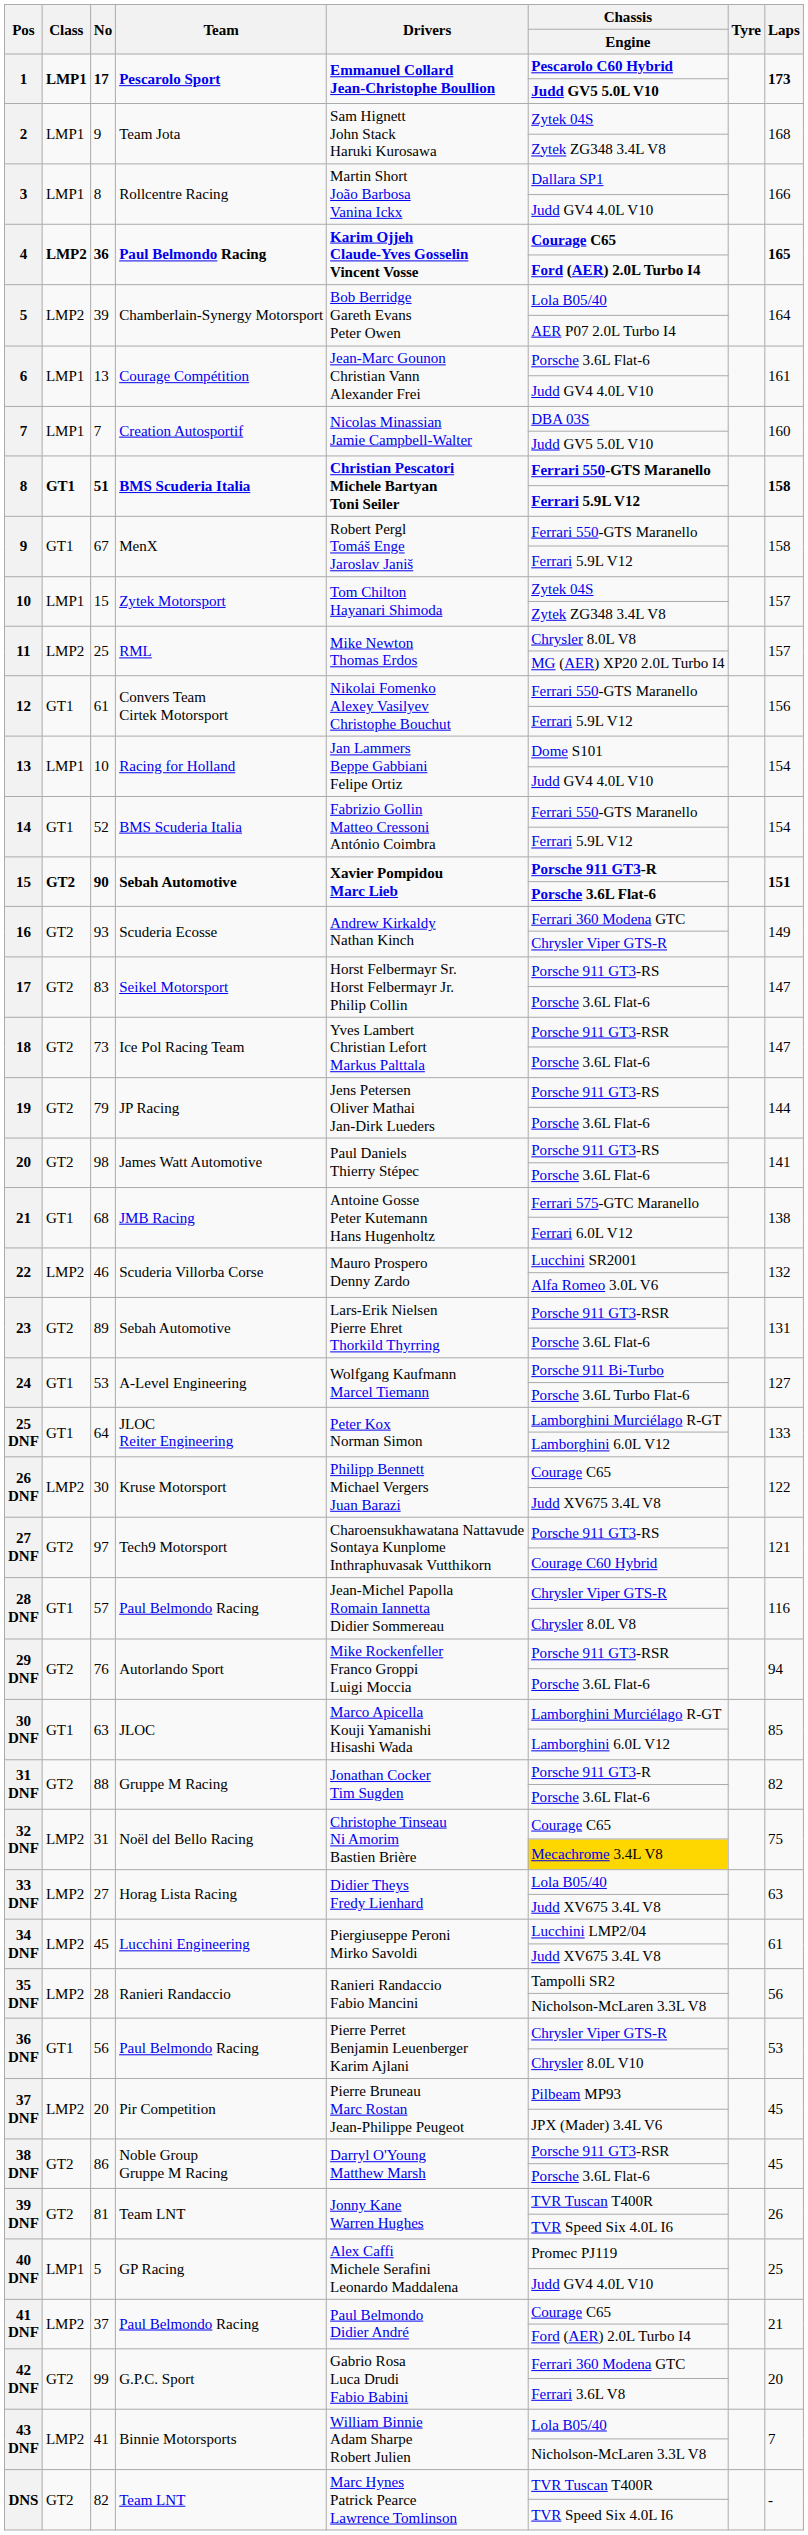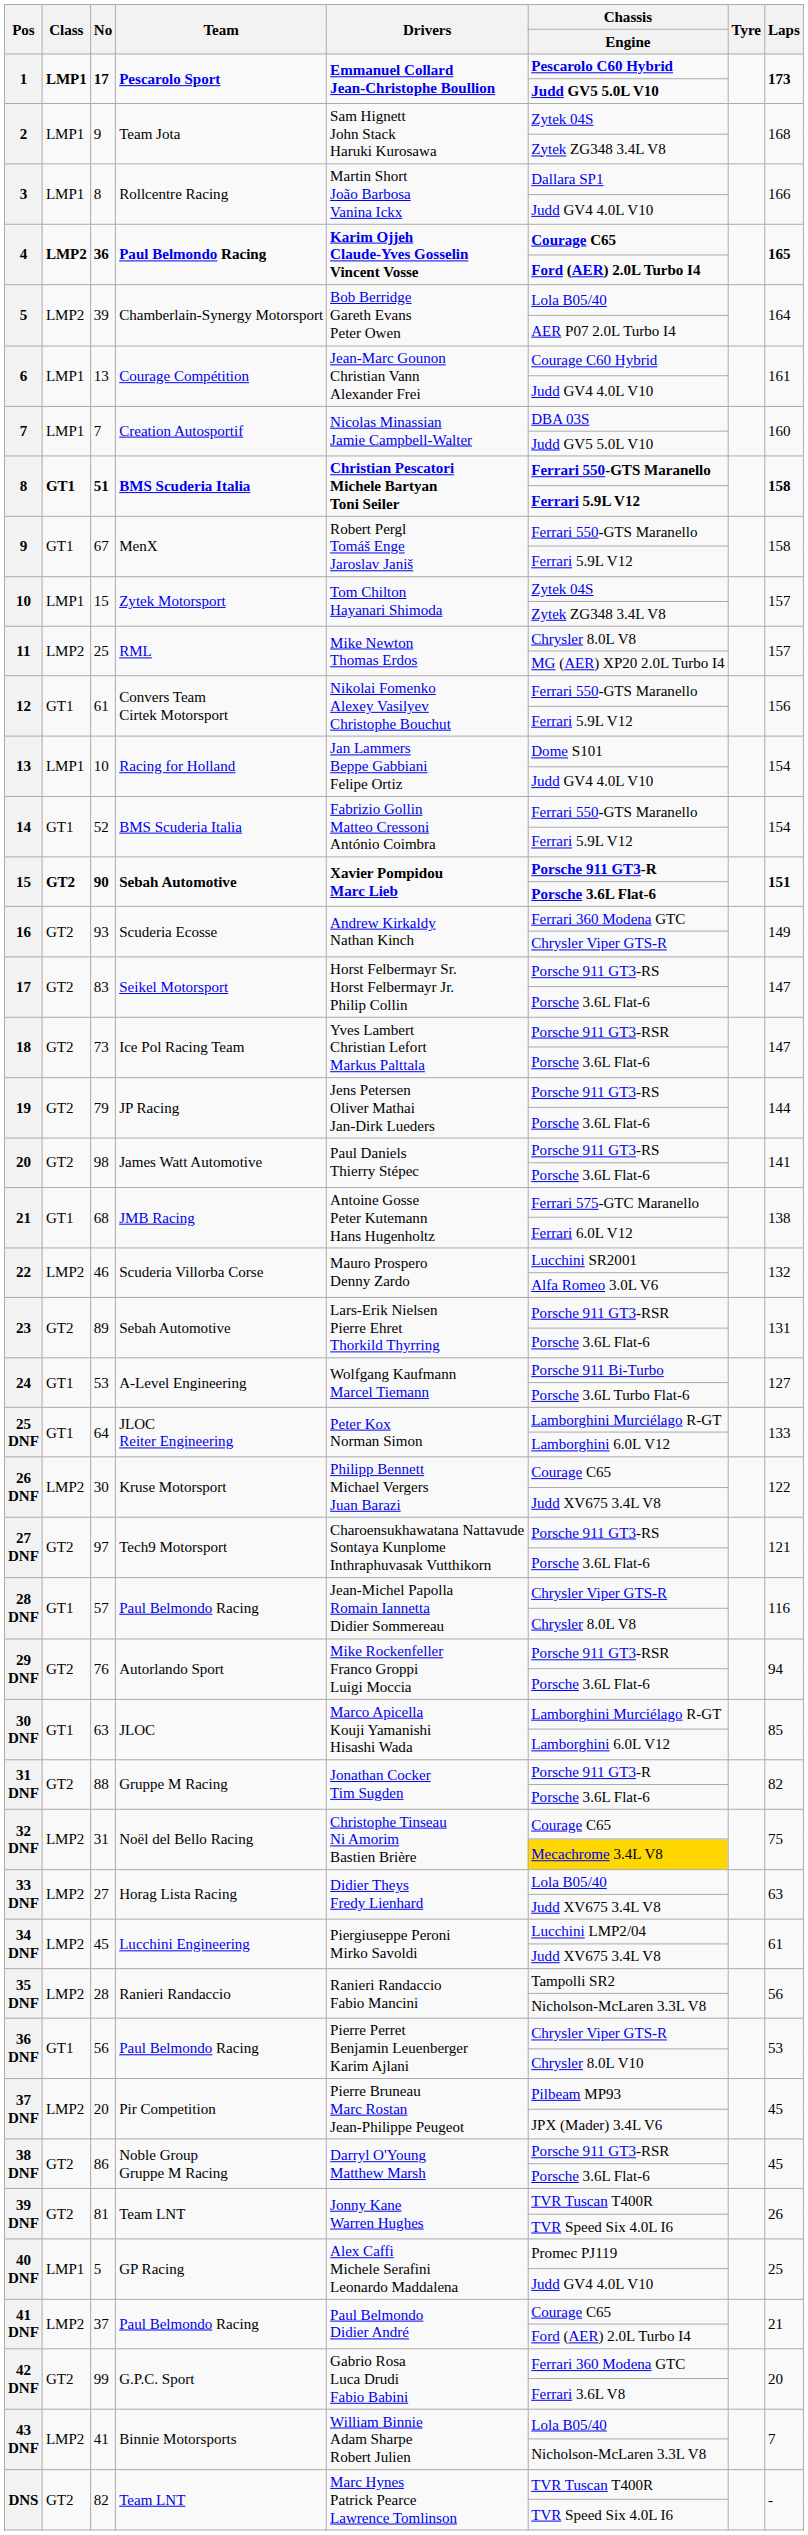(590, 360) Porsche 3.6L Flat-6 -> (594, 360) Courage C60 Hybrid
(594, 1563) Courage C60 Hybrid -> (590, 1563) Porsche 3.6L Flat-6
